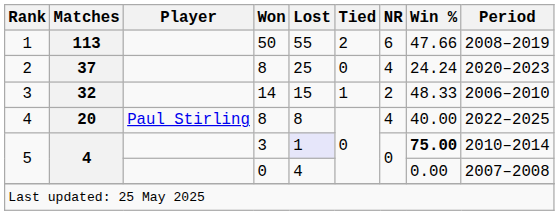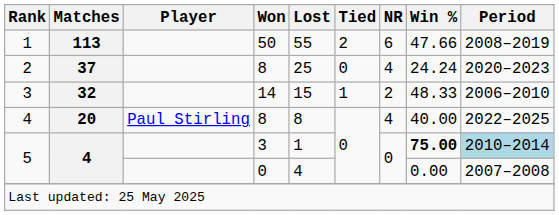(298, 146) lavender background -> (298, 146) no background
(507, 146) no background -> (507, 146) lightblue background
